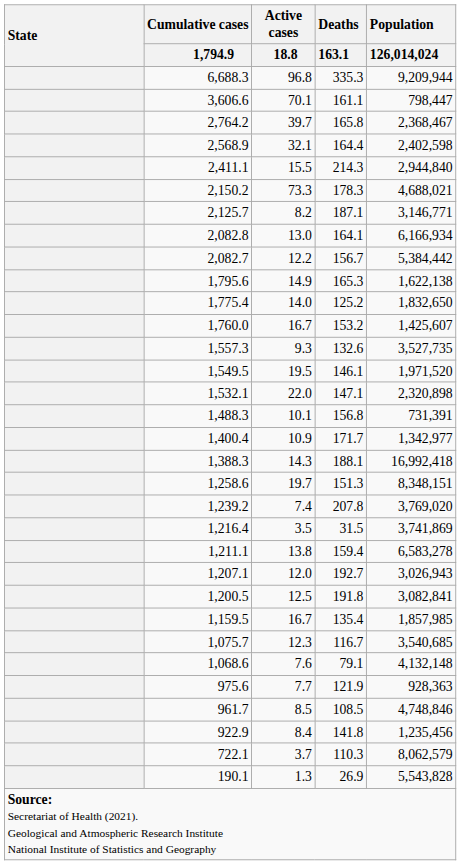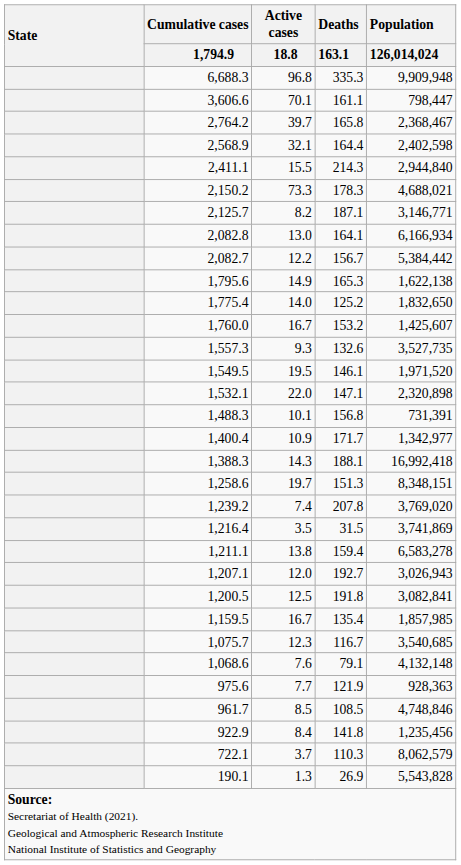(425, 77) 9,209,944 -> (425, 77) 9,909,948
